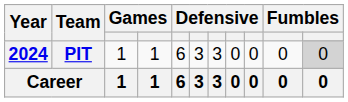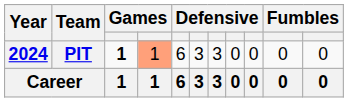(121, 54) normal -> (121, 54) bold
(155, 54) no background -> (155, 54) lightsalmon background
(323, 54) lightgrey background -> (323, 54) no background
